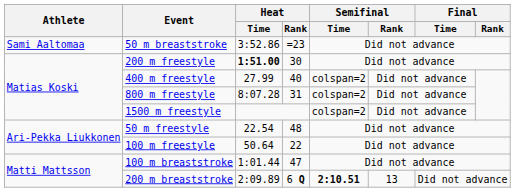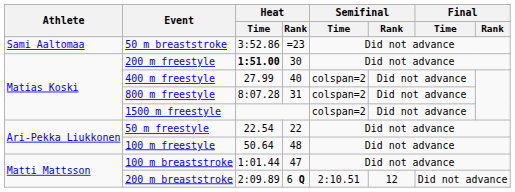(296, 128) 48 -> (296, 128) 22
(296, 145) 22 -> (296, 145) 48
(339, 179) bold -> (339, 179) normal
(392, 179) 13 -> (392, 179) 12
